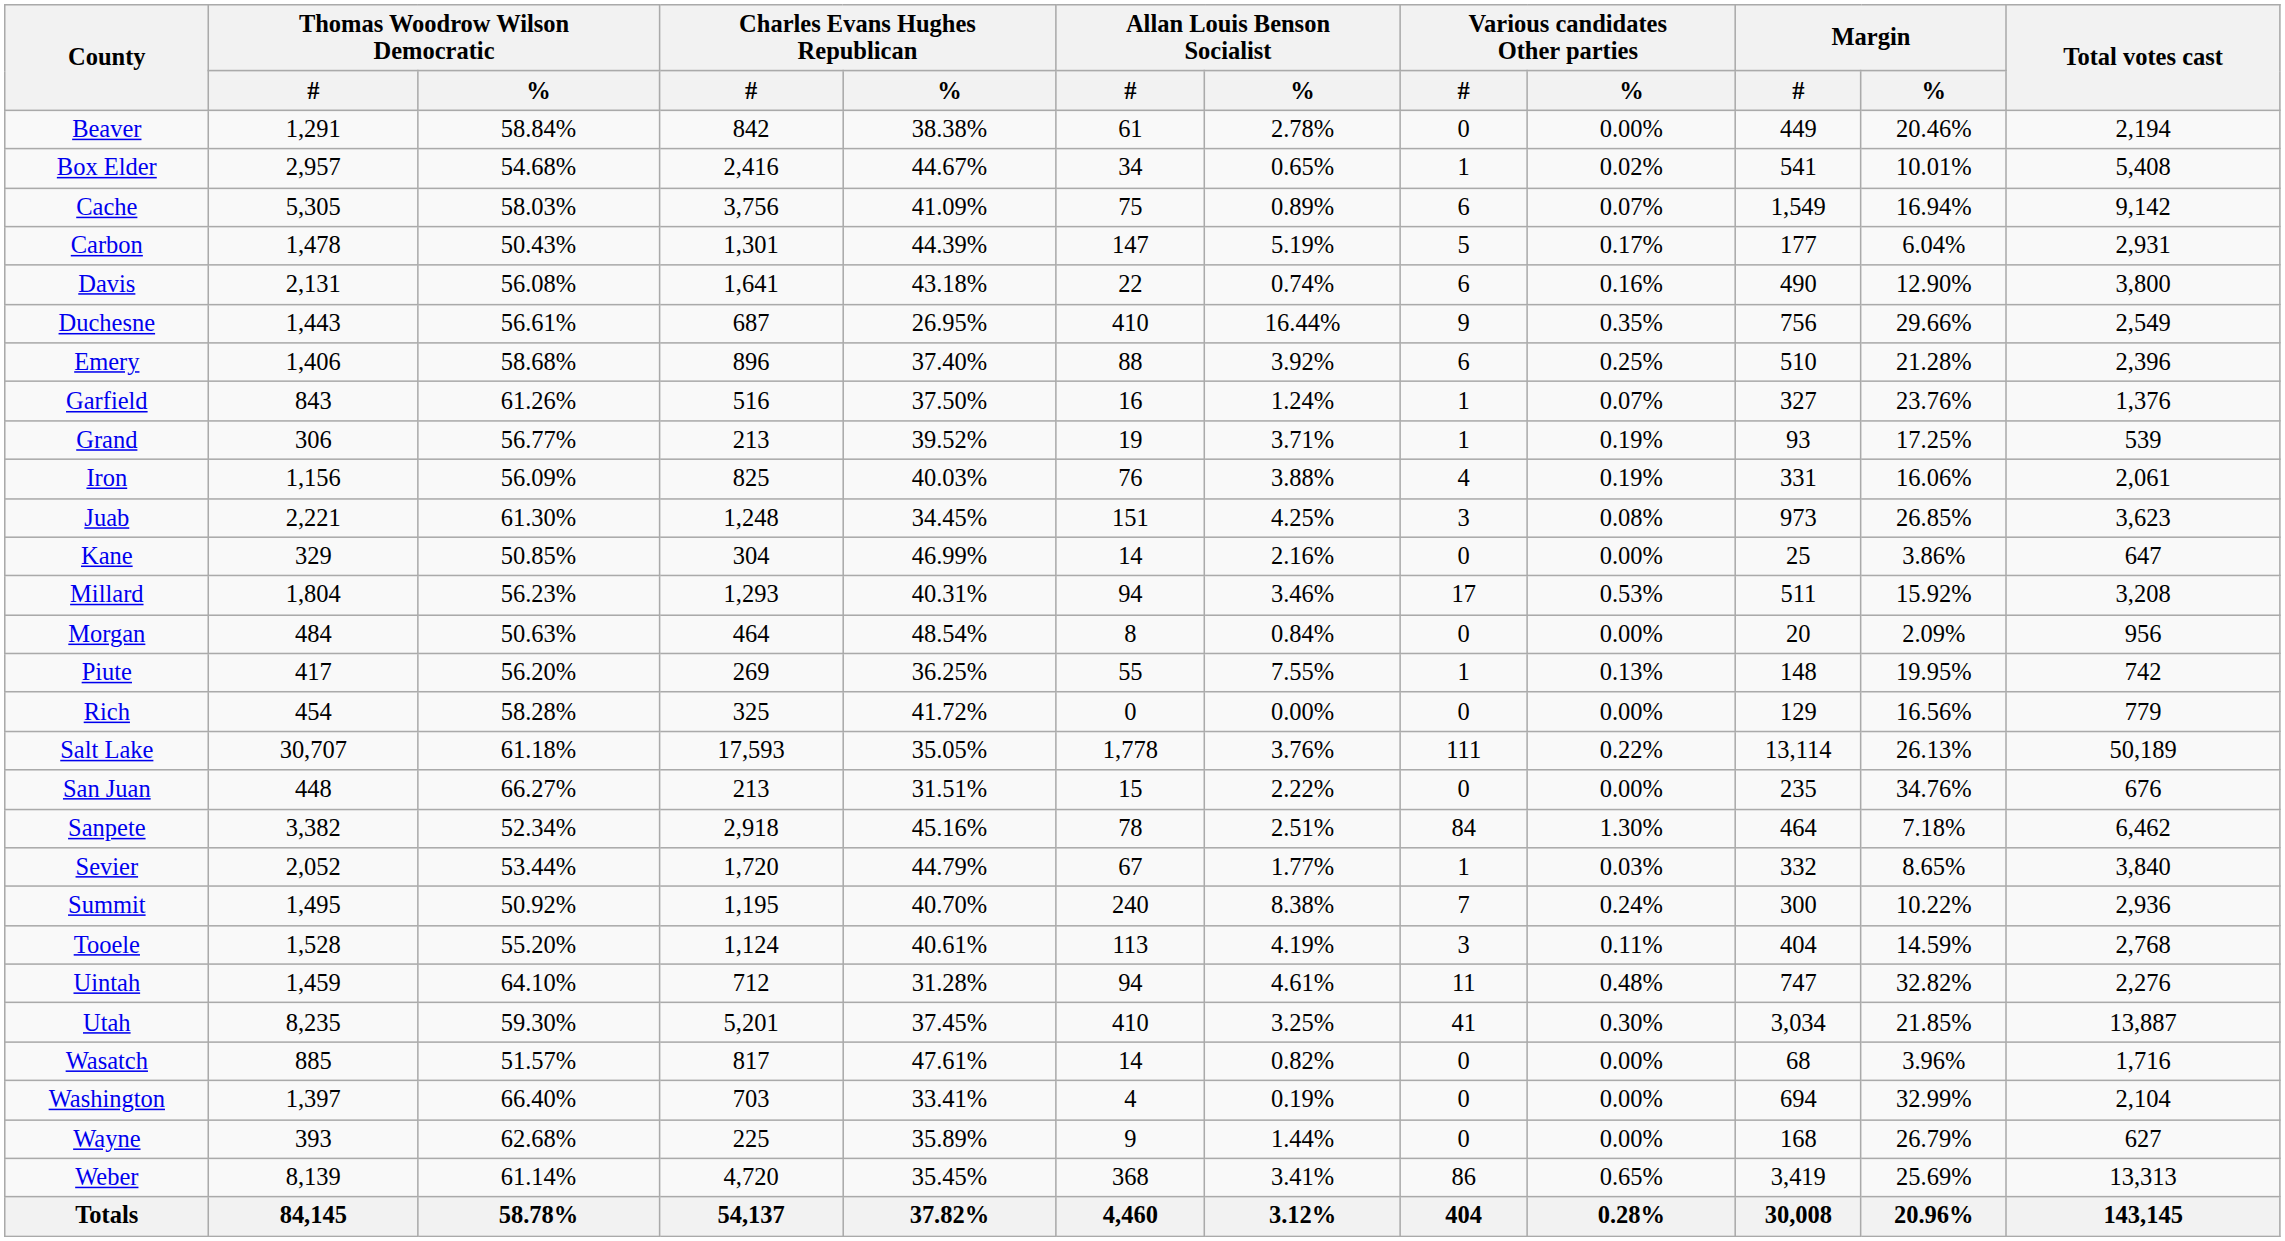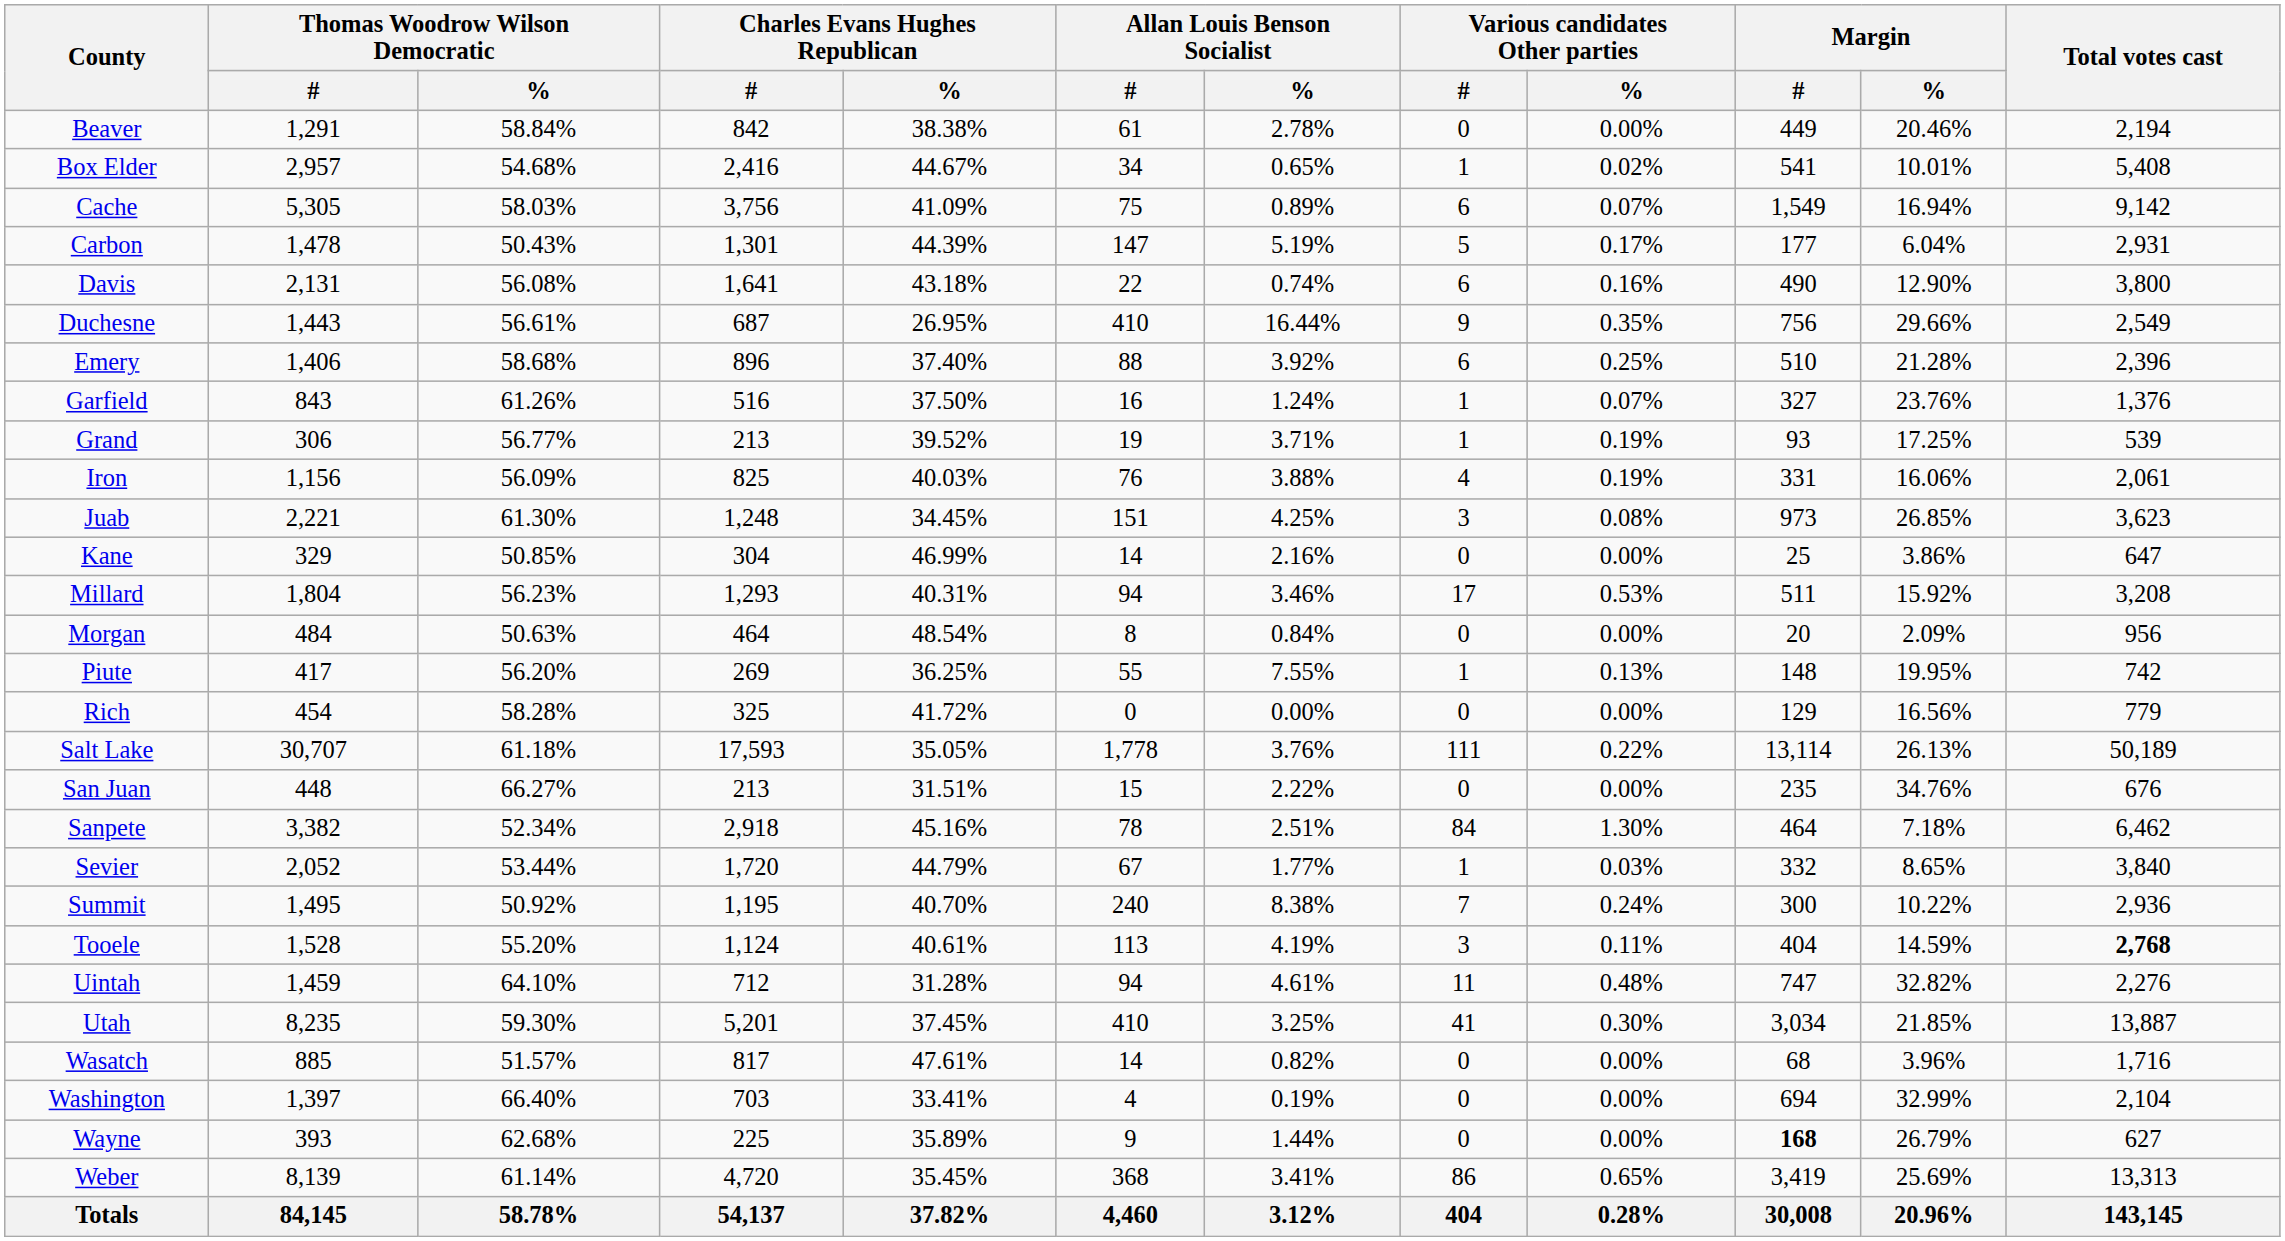(2143, 944) normal -> (2143, 944) bold
(1798, 1138) normal -> (1798, 1138) bold
